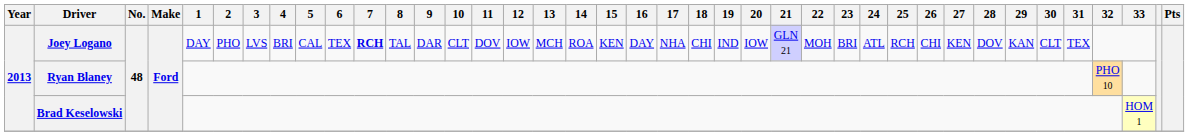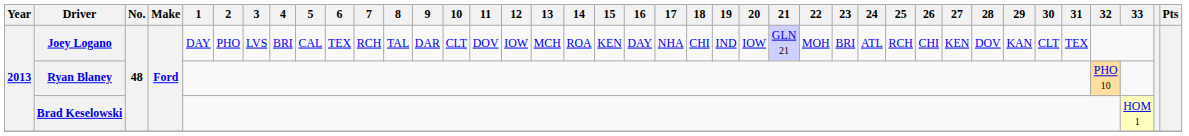(370, 42) bold -> (369, 42) normal
